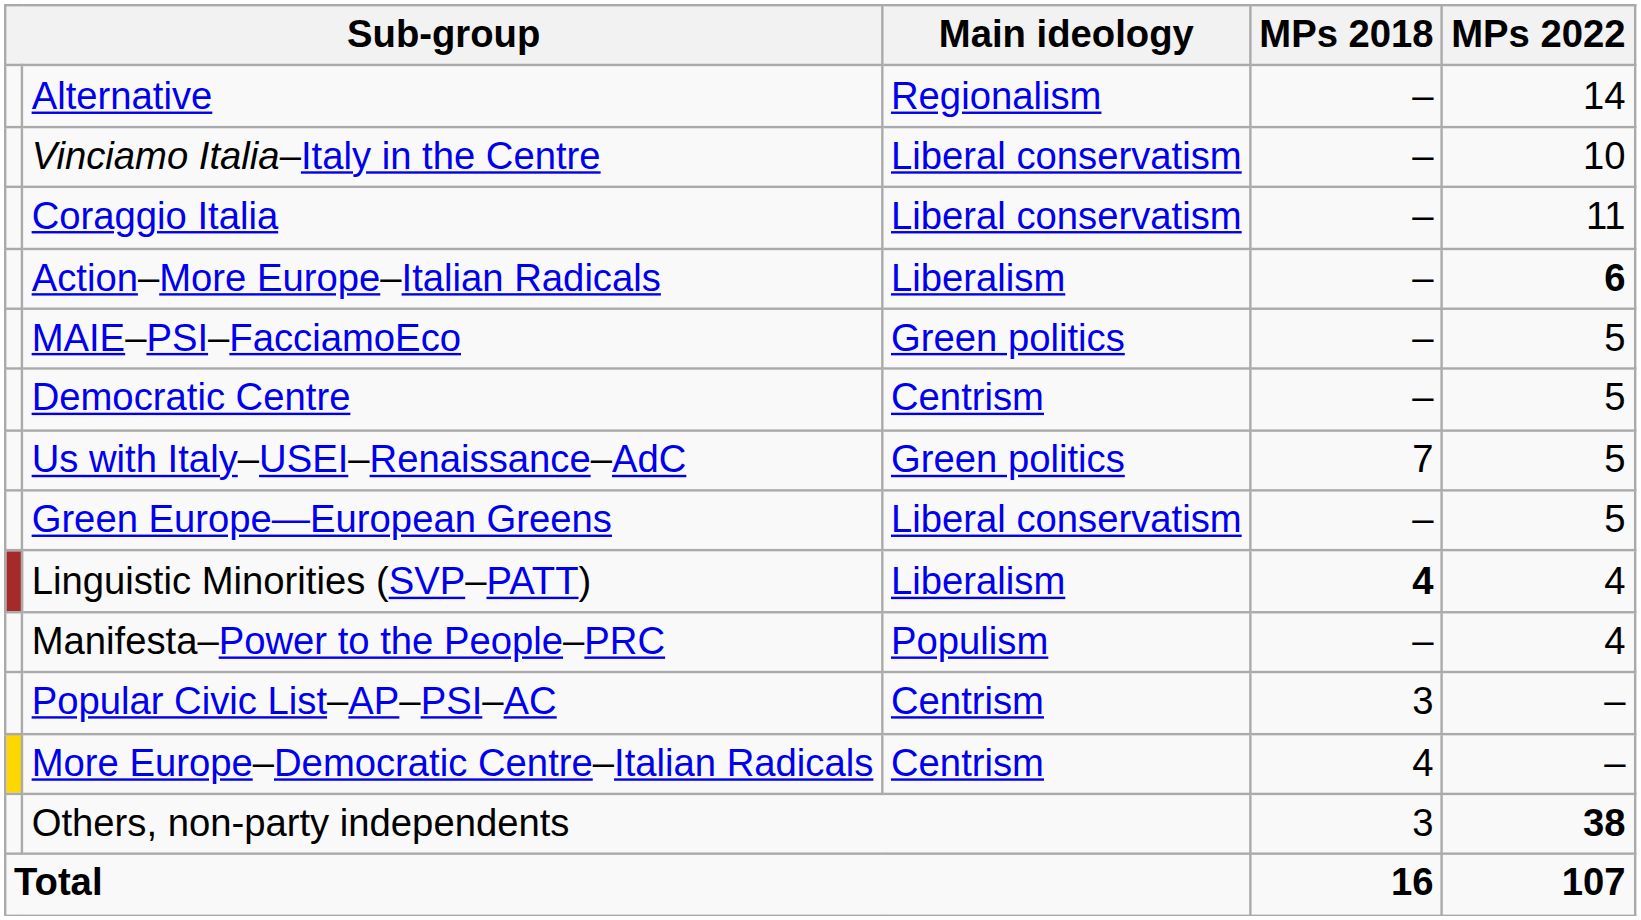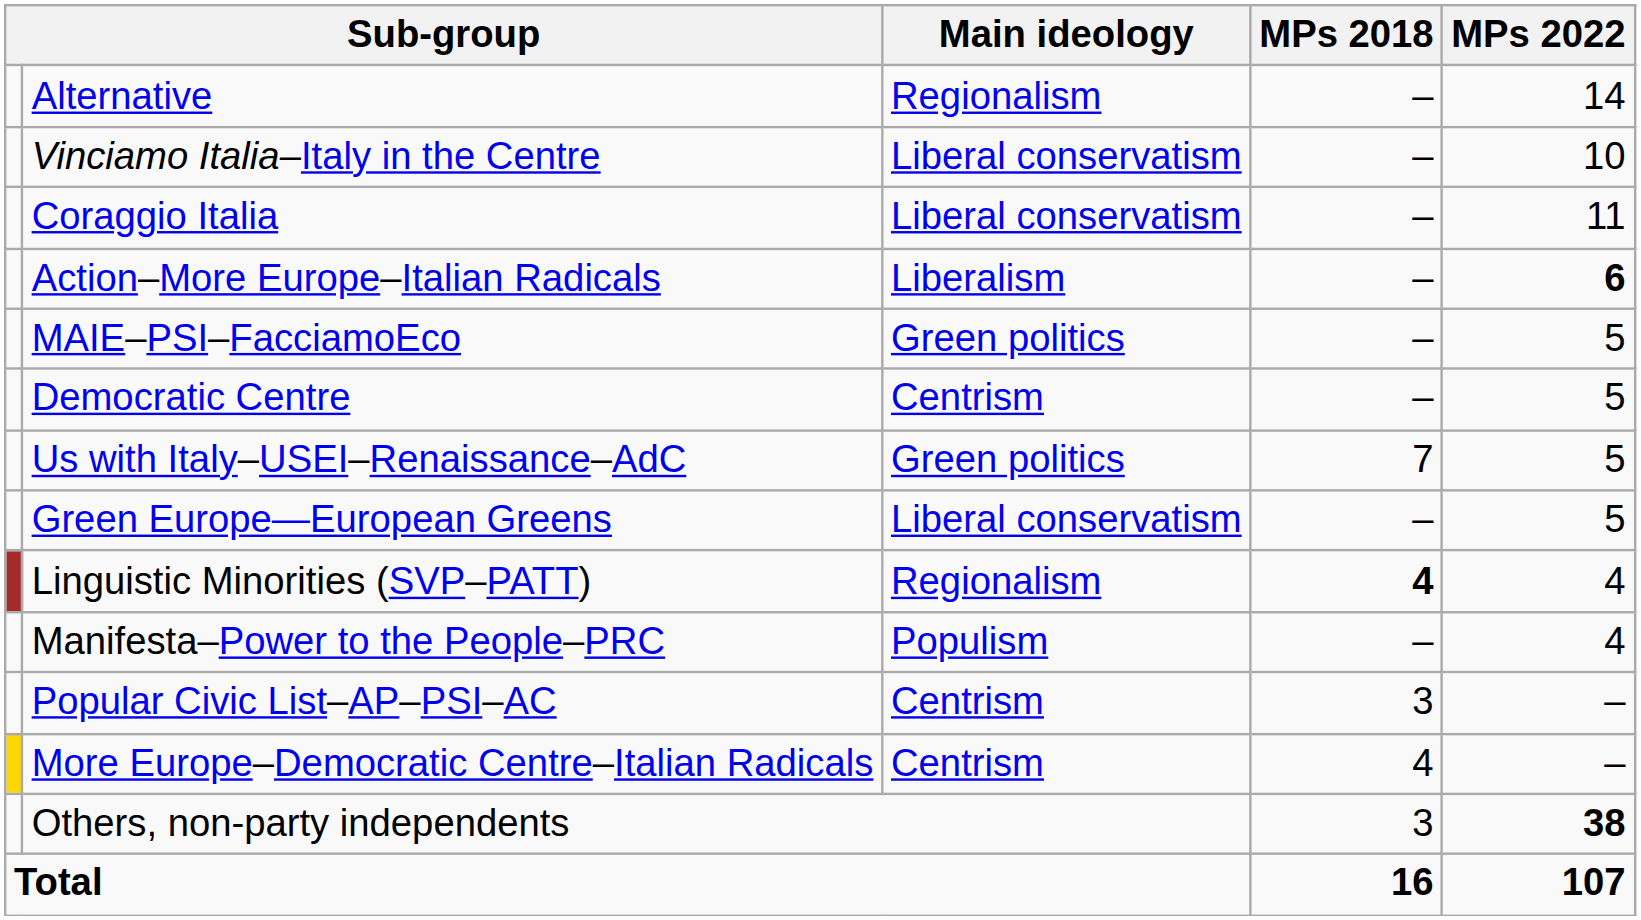(978, 580) Liberalism -> (996, 580) Regionalism
